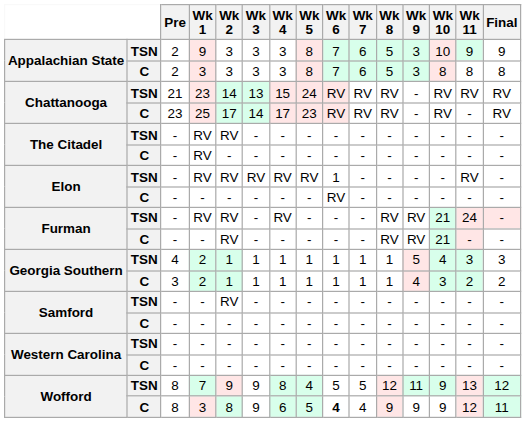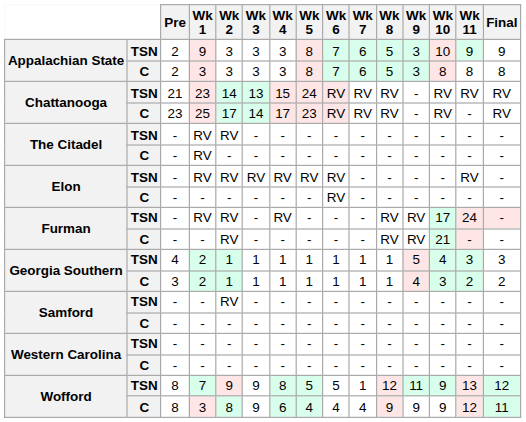(336, 176) 1 -> (336, 176) RV
(443, 218) 21 -> (443, 218) 17
(309, 386) 4 -> (309, 386) 5
(363, 386) 5 -> (363, 386) 1
(309, 407) 5 -> (309, 407) 4
(336, 407) bold -> (336, 407) normal
